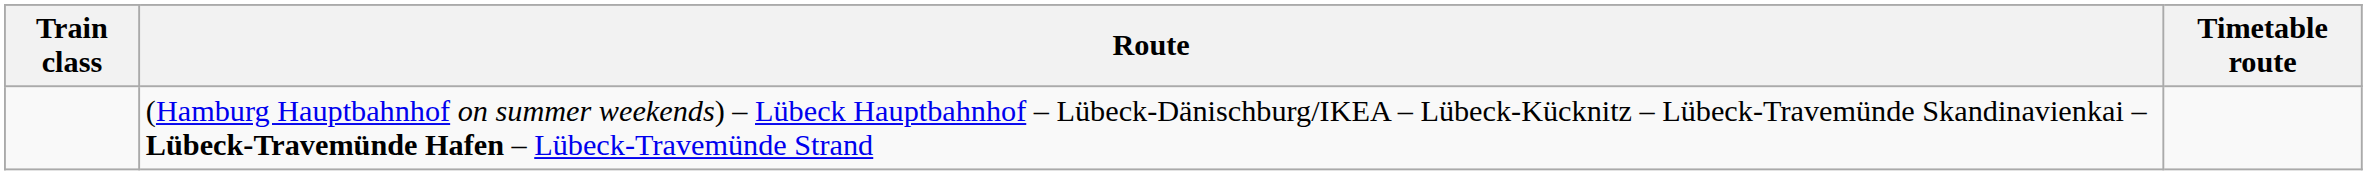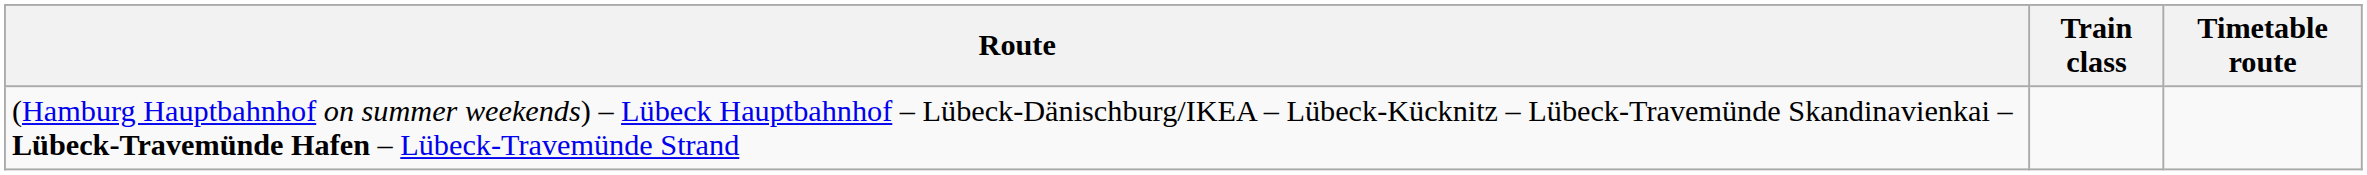columns swapped: (72, 45) <-> (1151, 45)
